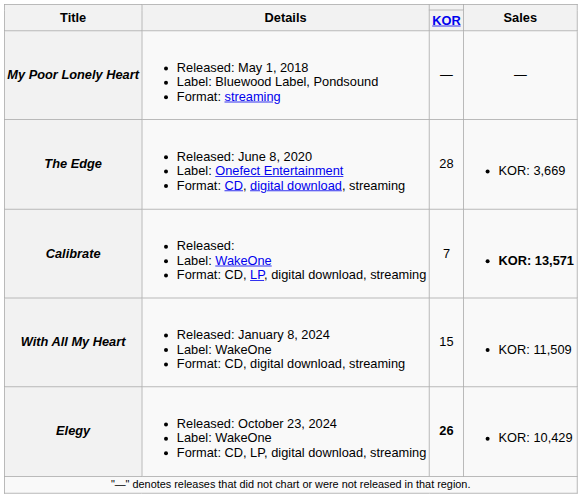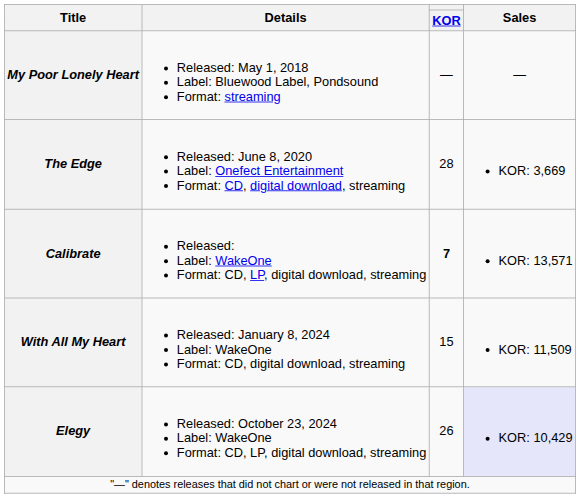(446, 253) normal -> (446, 253) bold
(520, 261) bold -> (520, 261) normal
(446, 431) bold -> (446, 431) normal
(520, 439) no background -> (520, 439) lavender background
